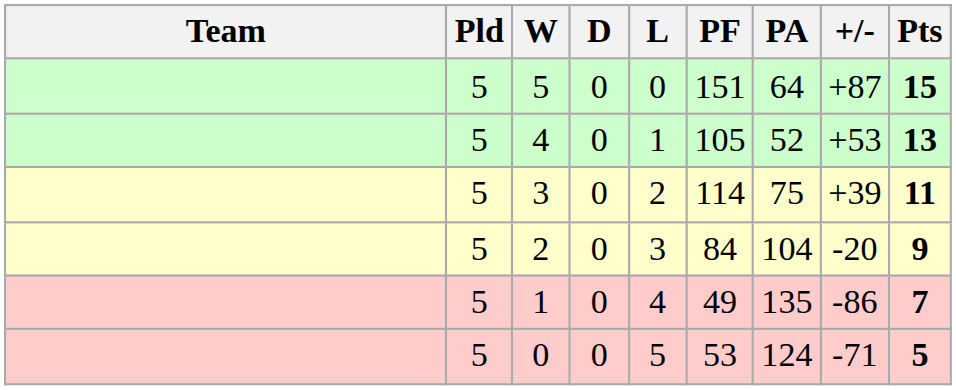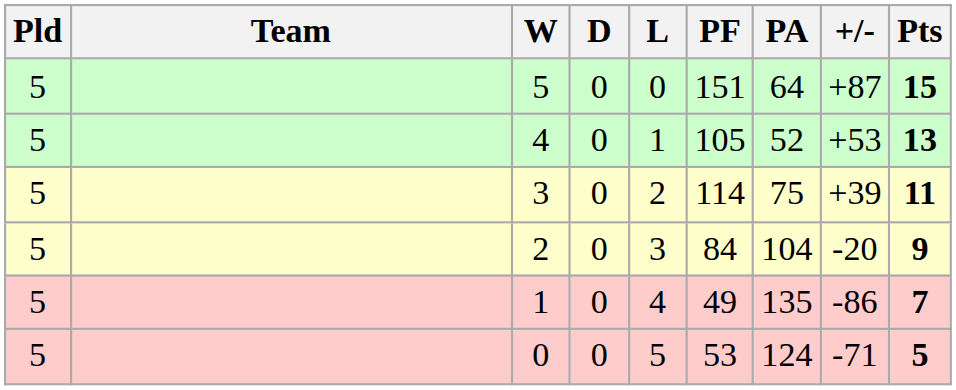columns swapped: (226, 31) <-> (479, 31)
